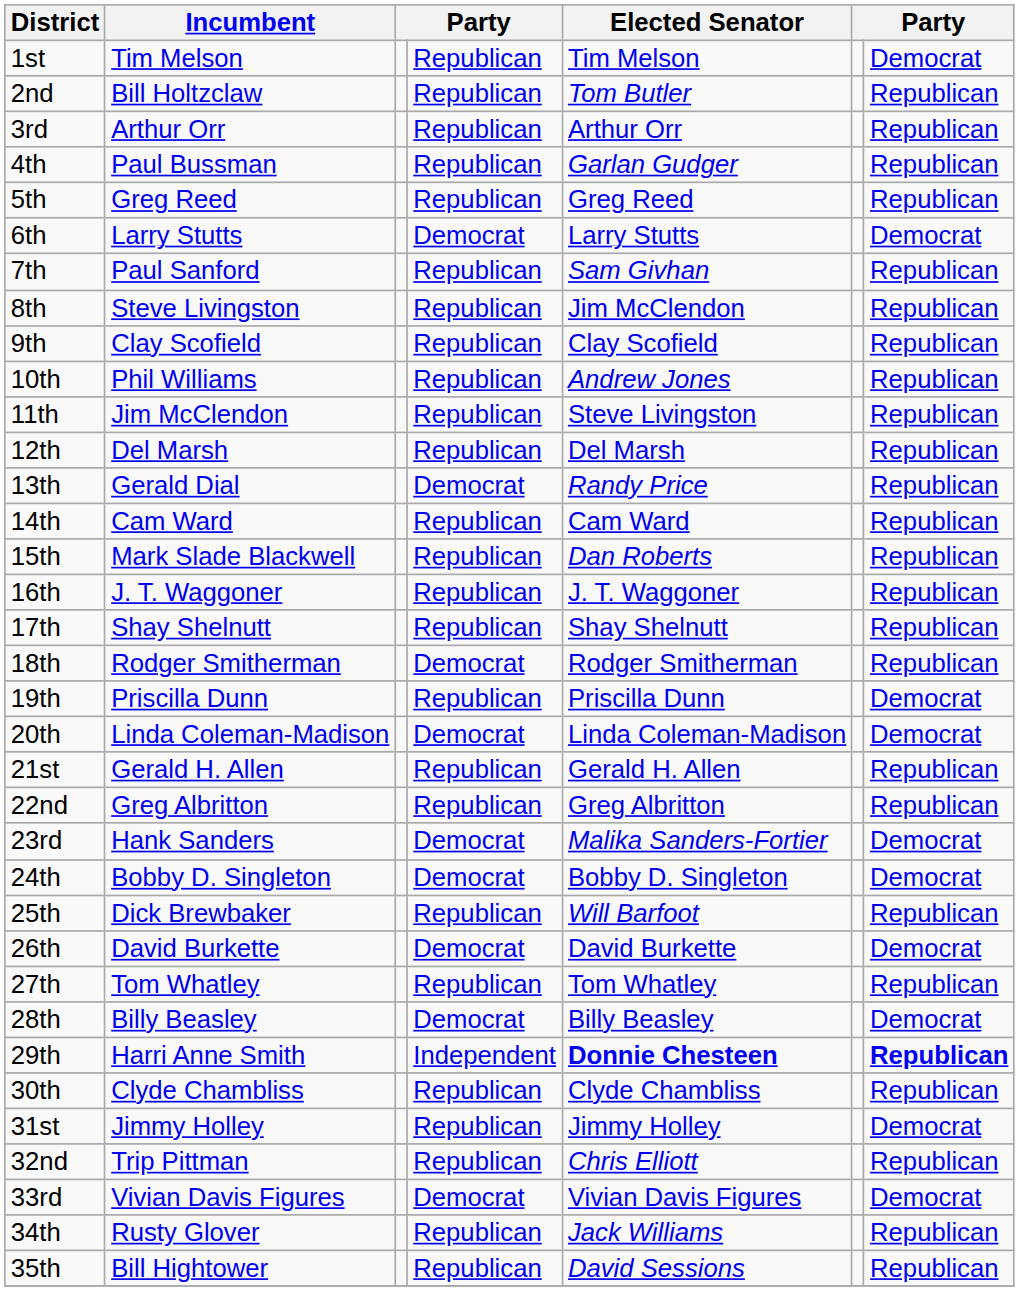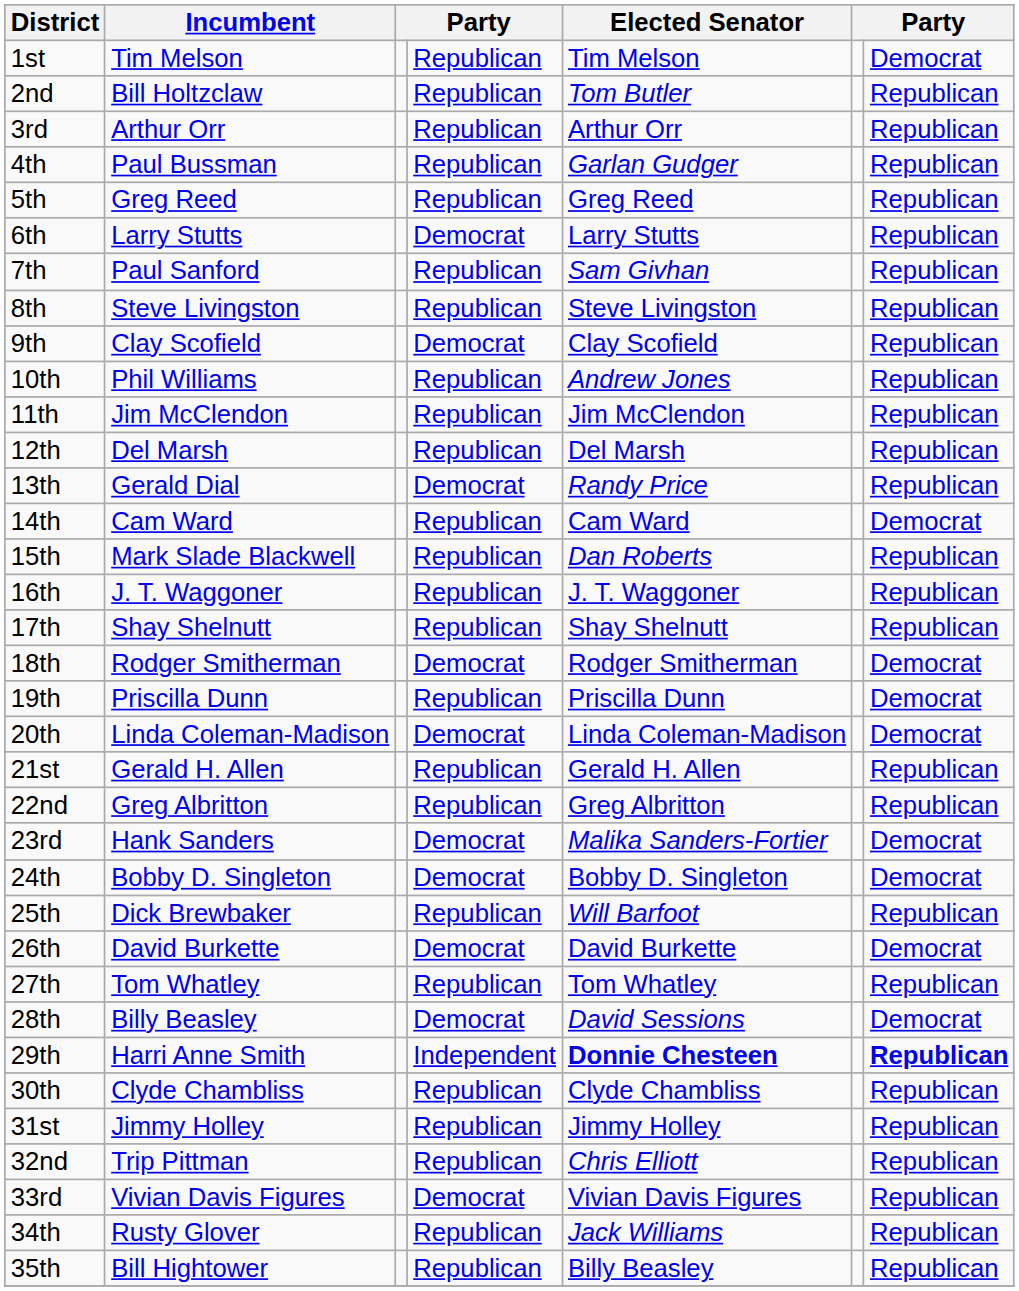(926, 236) Democrat -> (934, 236) Republican
(656, 307) Jim McClendon -> (662, 307) Steve Livingston
(477, 342) Republican -> (469, 342) Democrat
(662, 414) Steve Livingston -> (656, 414) Jim McClendon
(934, 520) Republican -> (926, 520) Democrat
(934, 663) Republican -> (926, 663) Democrat
(641, 1019) Billy Beasley -> (656, 1019) David Sessions
(926, 1125) Democrat -> (934, 1125) Republican
(926, 1197) Democrat -> (934, 1197) Republican
(656, 1268) David Sessions -> (641, 1268) Billy Beasley
